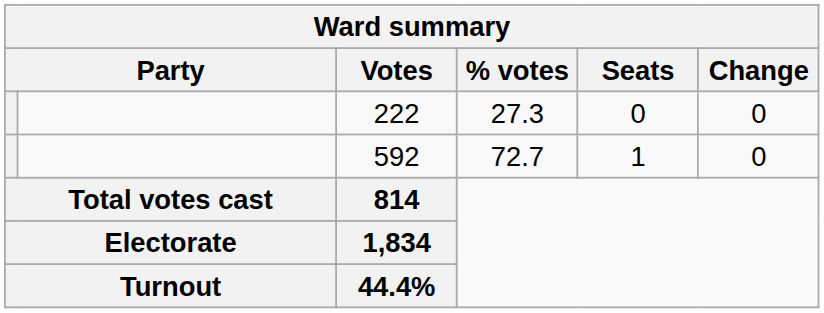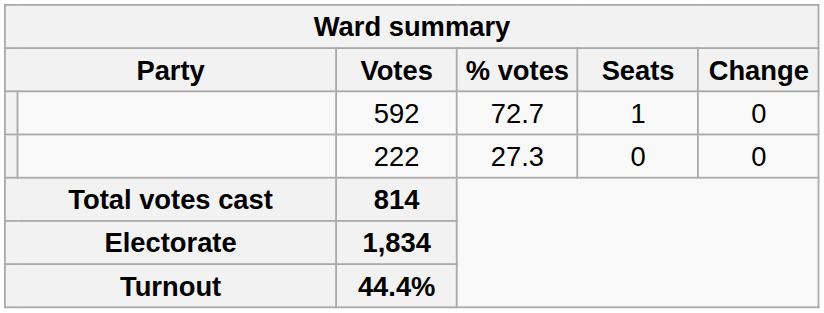rows swapped: (397, 157) <-> (397, 113)
